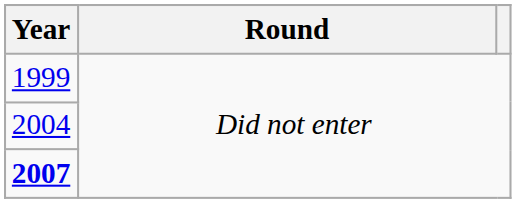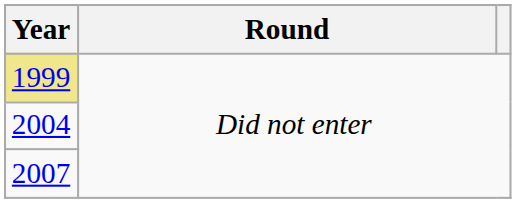(41, 77) no background -> (41, 77) khaki background
(41, 173) bold -> (41, 173) normal
